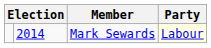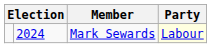(30, 33) 2014 -> (30, 33) 2024
